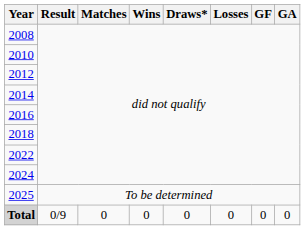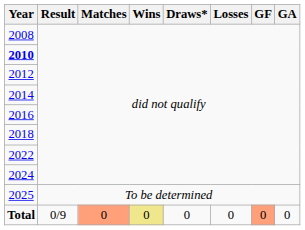(21, 54) normal -> (21, 54) bold
(21, 214) lightgrey background -> (21, 214) no background
(104, 214) no background -> (104, 214) lightsalmon background
(146, 214) no background -> (146, 214) khaki background
(263, 214) no background -> (263, 214) lightsalmon background
